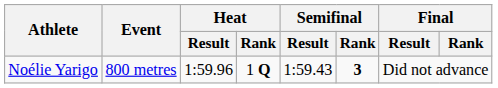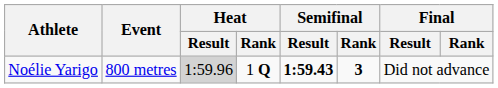(209, 69) no background -> (209, 69) lightgrey background
(308, 69) normal -> (308, 69) bold
